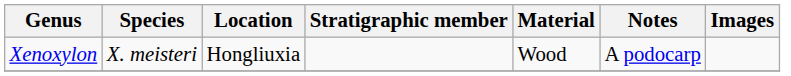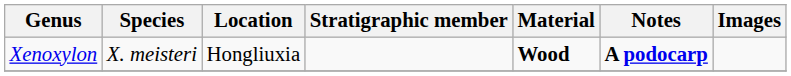(542, 53) normal -> (543, 53) bold
(653, 53) normal -> (656, 53) bold
